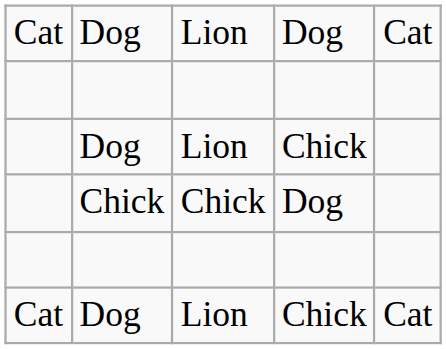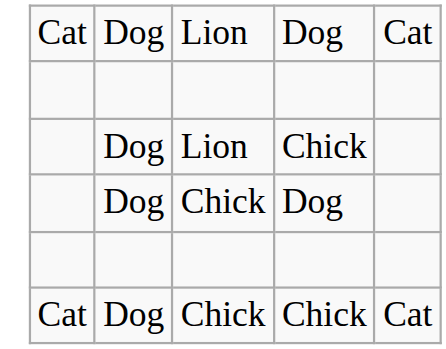(122, 202) Chick -> (134, 202) Dog
(214, 314) Lion -> (223, 314) Chick
